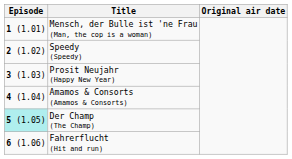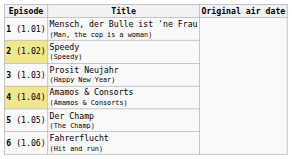(26, 52) no background -> (26, 52) khaki background
(26, 97) no background -> (26, 97) khaki background
(26, 120) paleturquoise background -> (26, 120) no background
